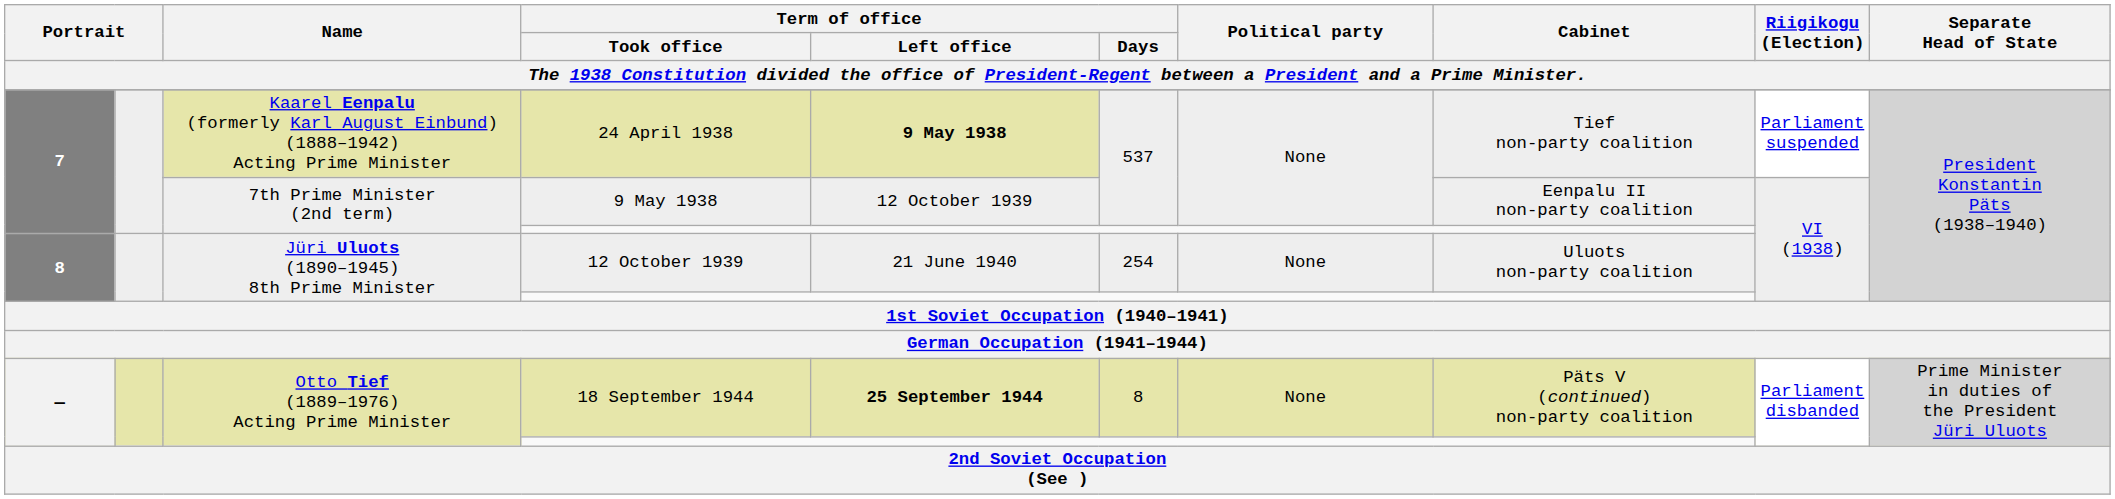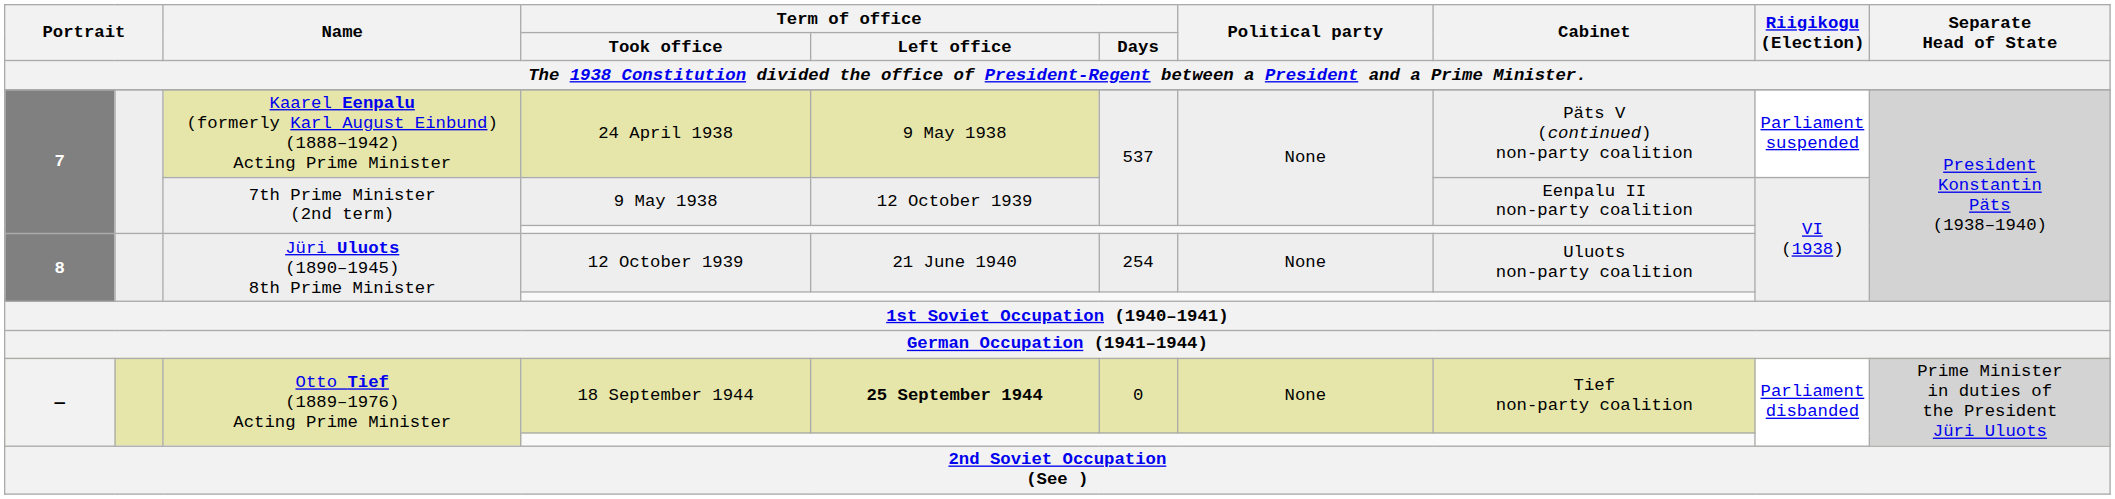(955, 133) bold -> (955, 133) normal
(1594, 133) Tief non-party coalition -> (1594, 133) Päts V (continued) non-party coalition
(1138, 397) 8 -> (1138, 396) 0
(1594, 397) Päts V (continued) non-party coalition -> (1594, 396) Tief non-party coalition
